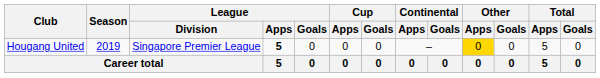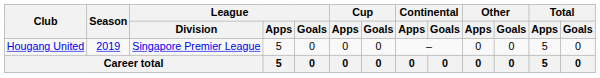(279, 47) bold -> (279, 47) normal
(478, 47) gold background -> (478, 47) no background
